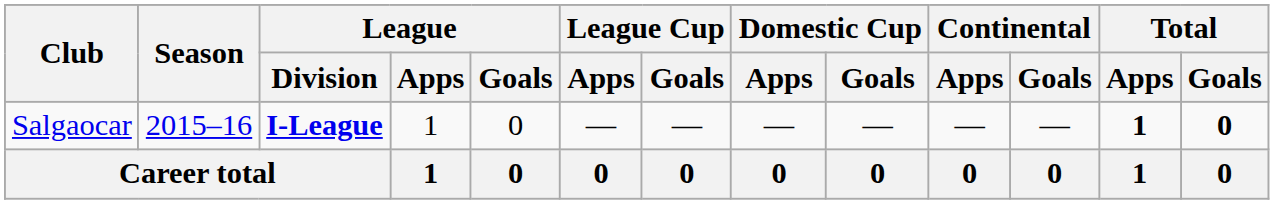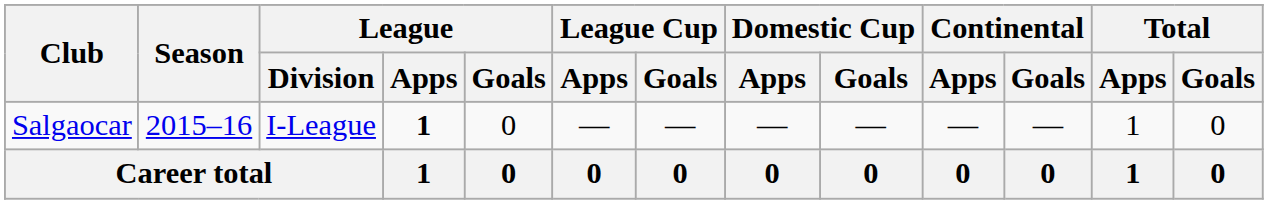(324, 125) bold -> (321, 125) normal
(431, 125) normal -> (424, 125) bold
(1140, 125) bold -> (1133, 125) normal
(1225, 125) bold -> (1218, 125) normal
